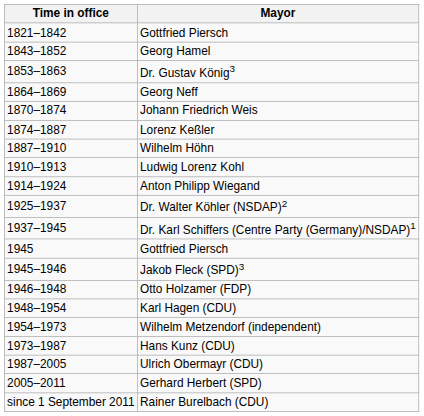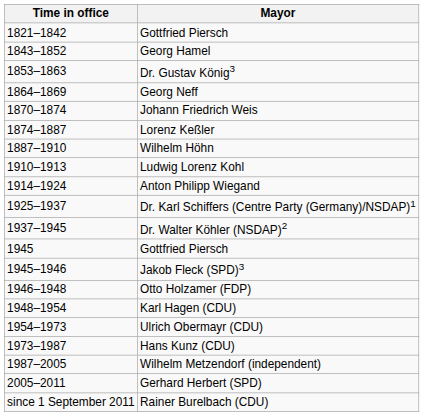(214, 206) Dr. Walter Köhler (NSDAP)2 -> (278, 206) Dr. Karl Schiffers (Centre Party (Germany)/NSDAP)1
(278, 228) Dr. Karl Schiffers (Centre Party (Germany)/NSDAP)1 -> (214, 228) Dr. Walter Köhler (NSDAP)2
(231, 327) Wilhelm Metzendorf (independent) -> (202, 327) Ulrich Obermayr (CDU)
(202, 364) Ulrich Obermayr (CDU) -> (231, 364) Wilhelm Metzendorf (independent)
